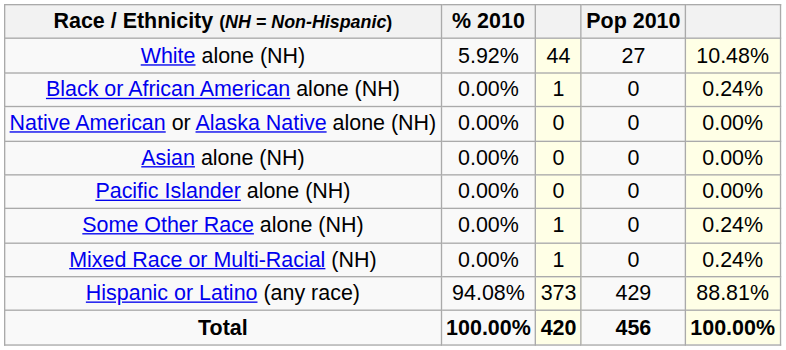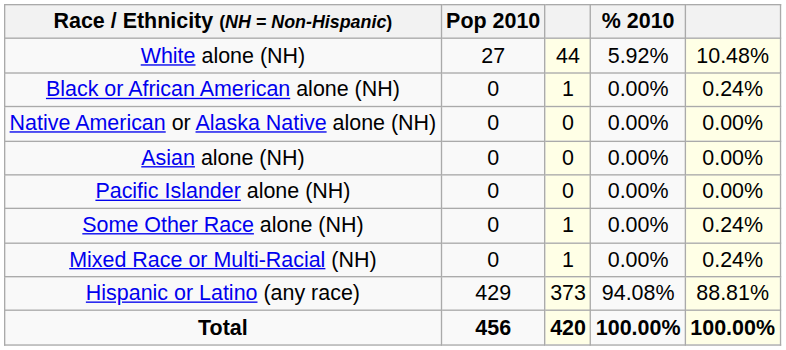columns swapped: (633, 21) <-> (488, 21)
